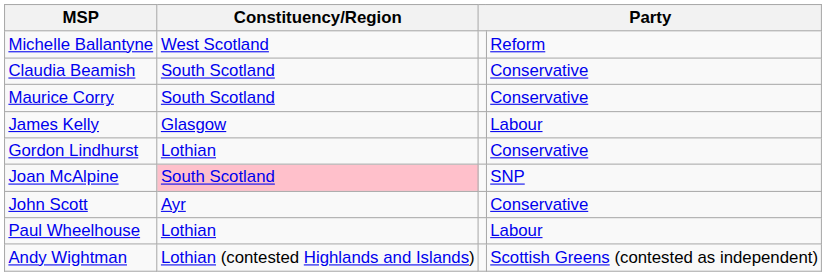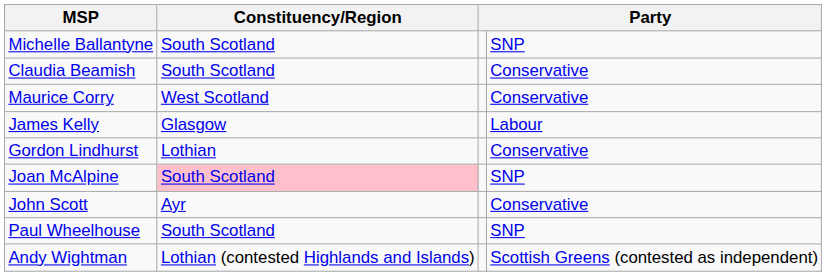(215, 44) West Scotland -> (218, 44) South Scotland
(518, 44) Reform -> (507, 44) SNP
(218, 97) South Scotland -> (215, 97) West Scotland
(188, 230) Lothian -> (218, 230) South Scotland
(516, 230) Labour -> (507, 230) SNP
